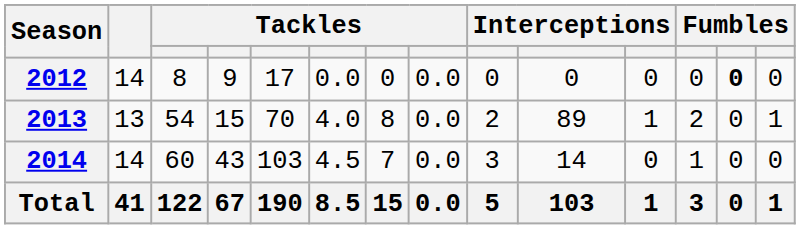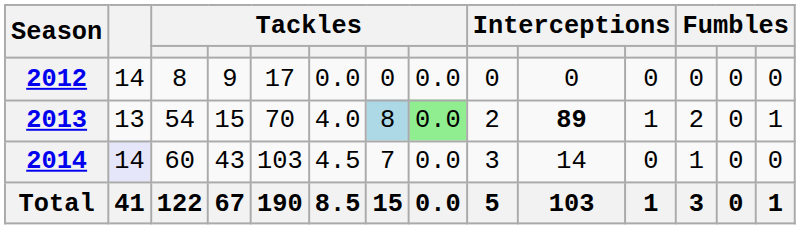(736, 79) bold -> (736, 79) normal
(388, 120) no background -> (388, 120) lightblue background
(438, 120) no background -> (438, 120) lightgreen background
(572, 120) normal -> (572, 120) bold
(130, 162) no background -> (130, 162) lavender background
